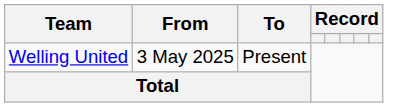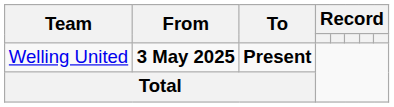(185, 57) normal -> (186, 57) bold
(274, 57) normal -> (277, 57) bold
